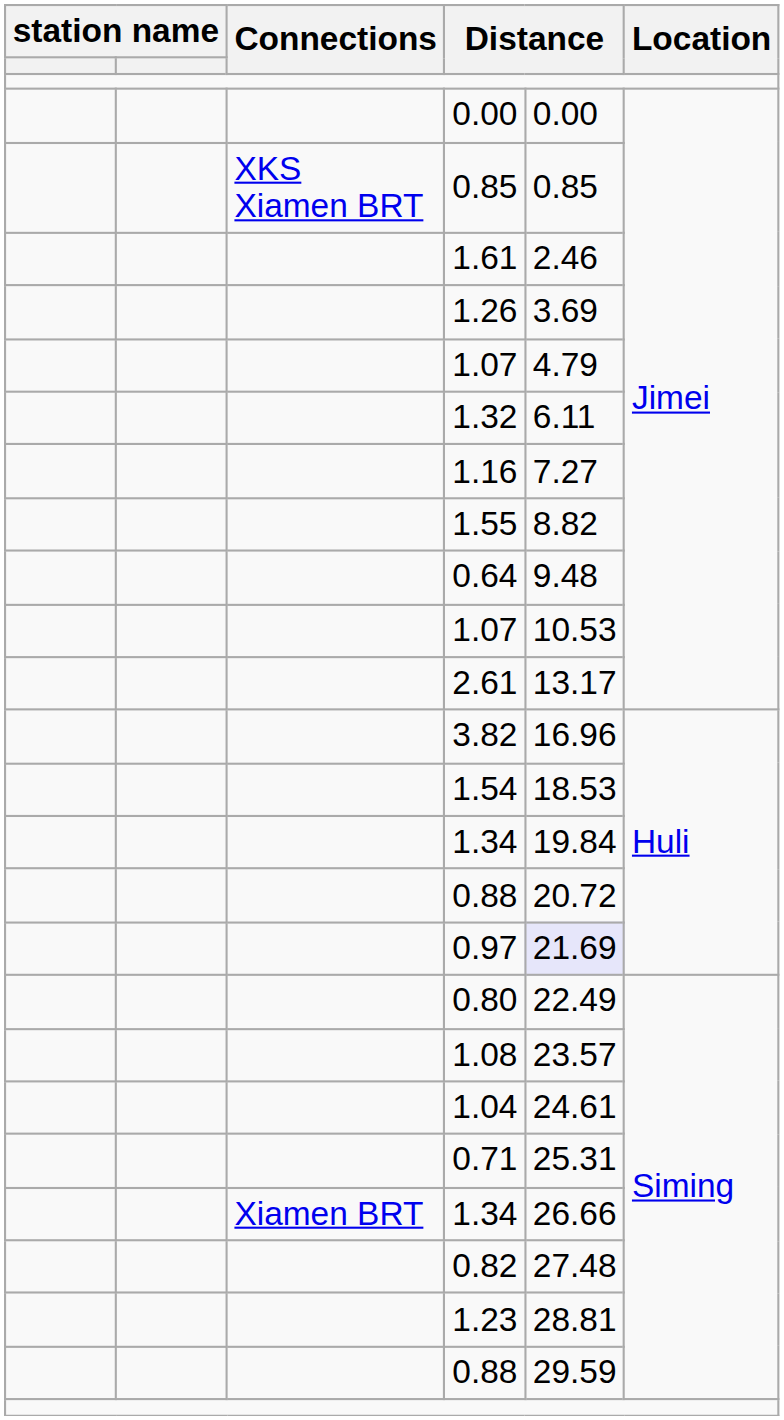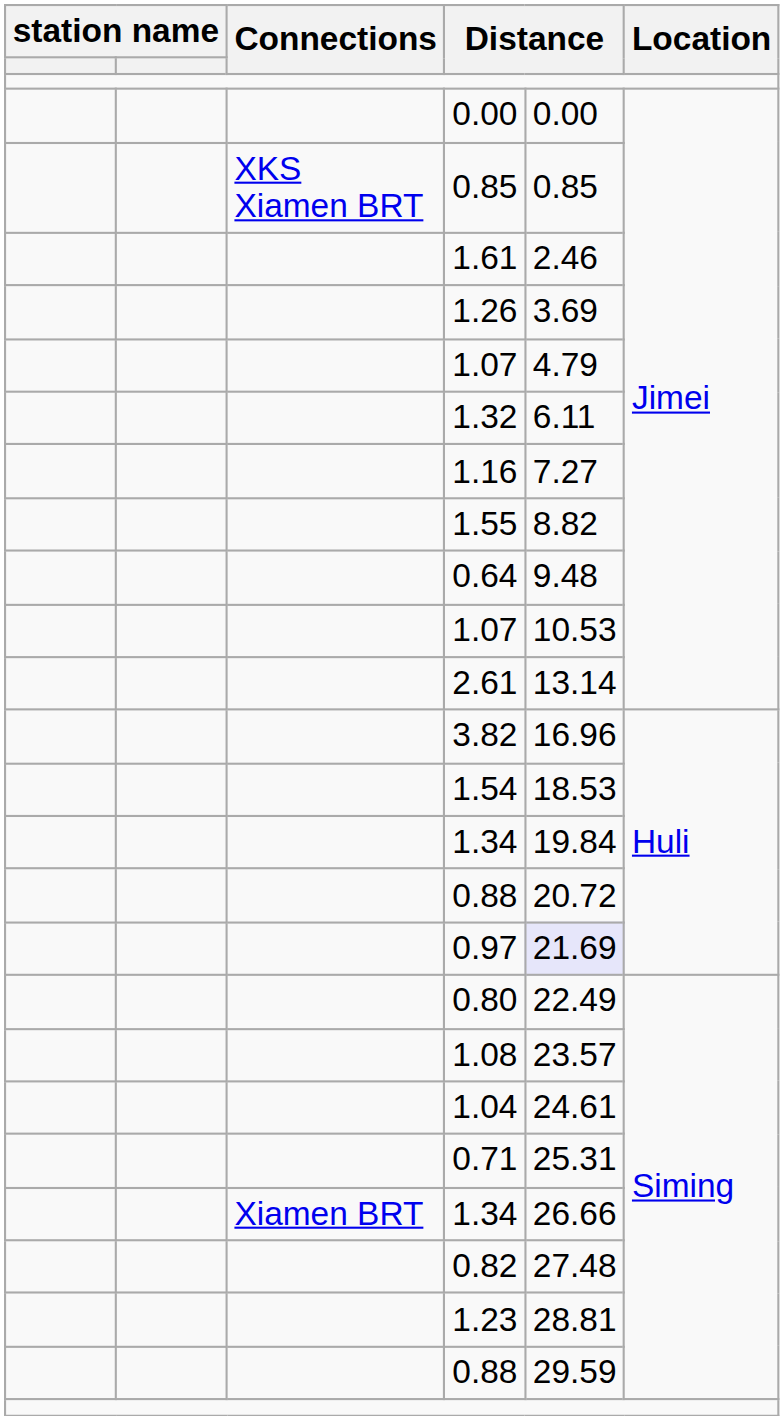(575, 682) 13.17 -> (575, 682) 13.14
